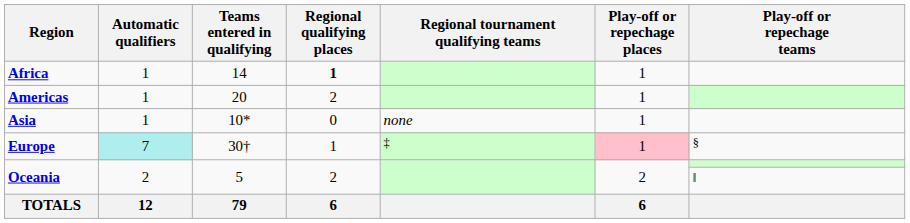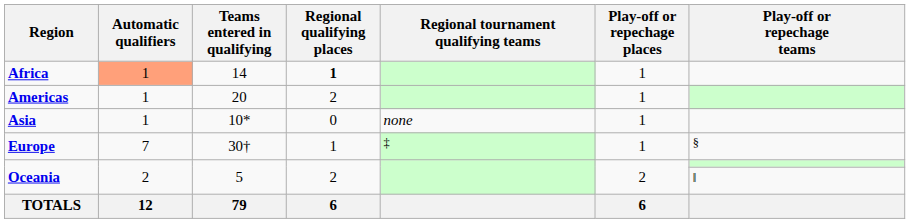(145, 73) no background -> (145, 73) lightsalmon background
(145, 146) paleturquoise background -> (145, 146) no background
(642, 146) pink background -> (642, 146) no background
